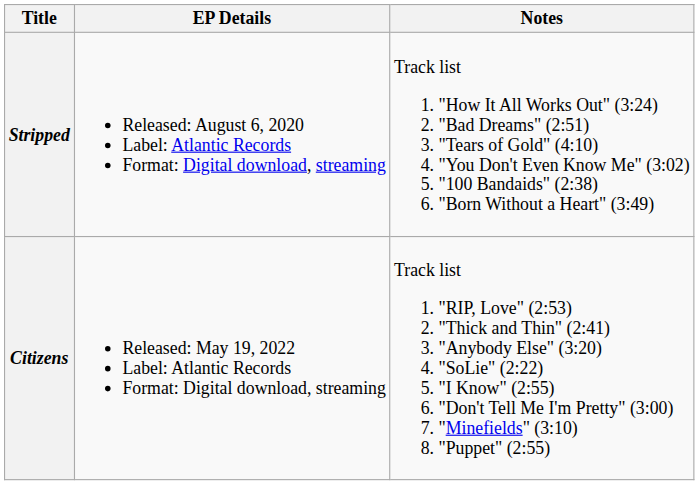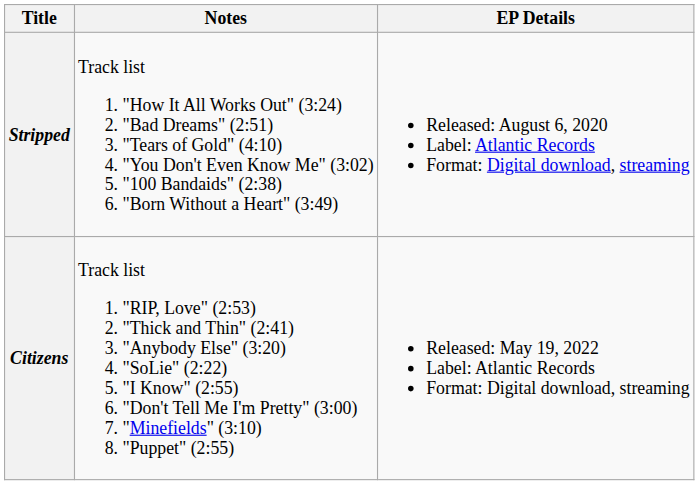columns swapped: (232, 18) <-> (542, 18)
